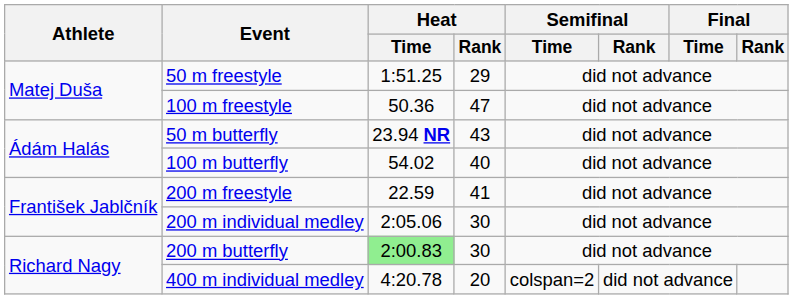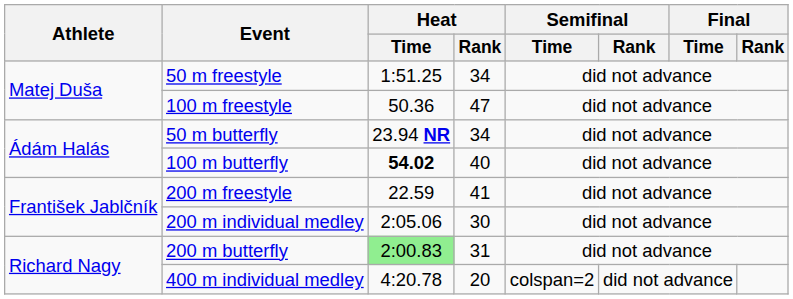(480, 76) 29 -> (480, 76) 34
(480, 134) 43 -> (480, 134) 34
(411, 164) normal -> (411, 164) bold
(480, 251) 30 -> (480, 251) 31
